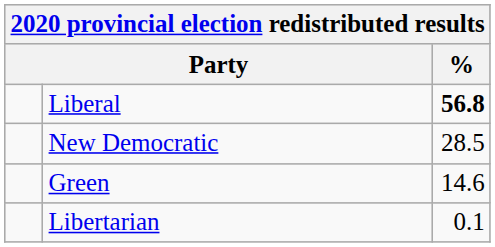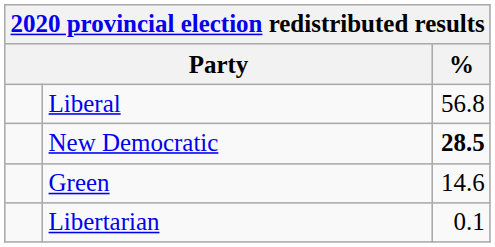(463, 103) bold -> (463, 103) normal
(463, 143) normal -> (463, 143) bold
